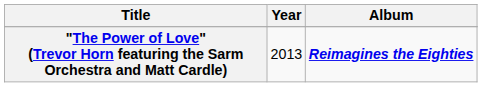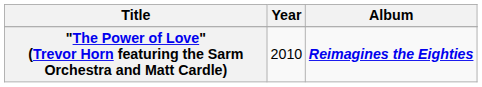(286, 54) 2013 -> (286, 54) 2010
